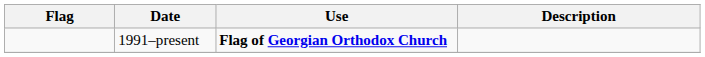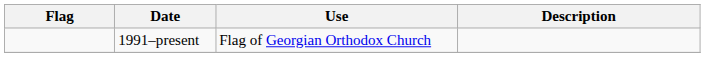(333, 40) bold -> (325, 40) normal
